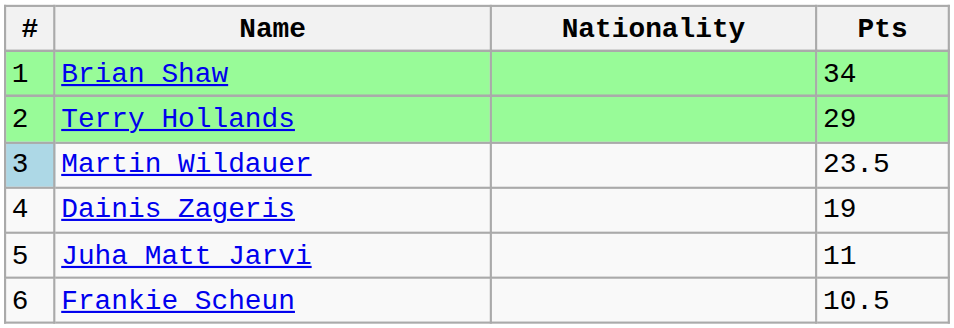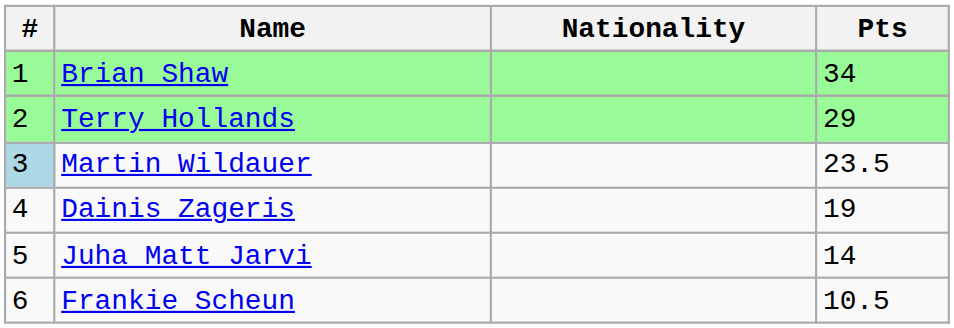(840, 255) 11 -> (840, 255) 14
